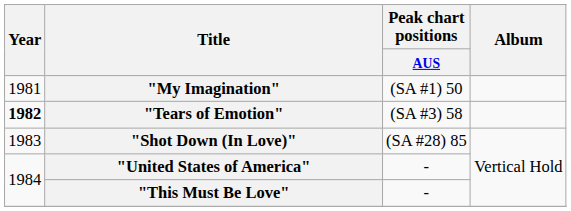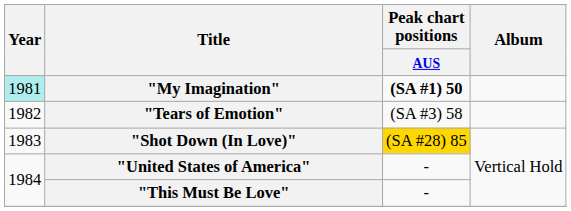(25, 88) no background -> (25, 88) paleturquoise background
(426, 88) normal -> (426, 88) bold
(25, 114) bold -> (25, 114) normal
(426, 140) no background -> (426, 140) gold background
